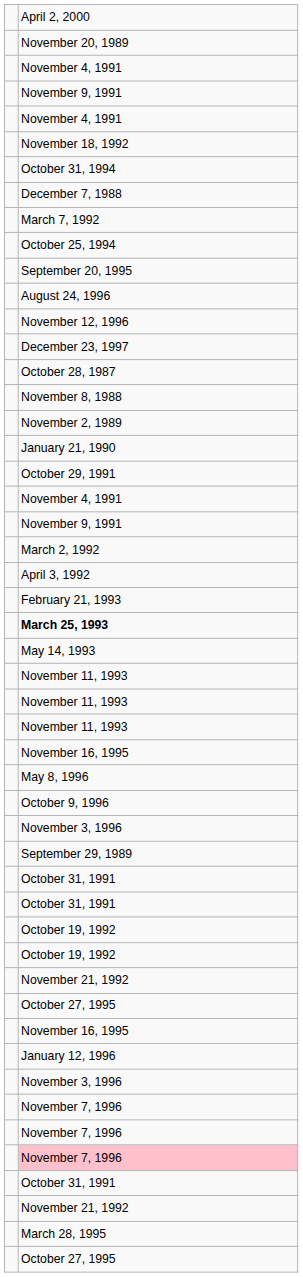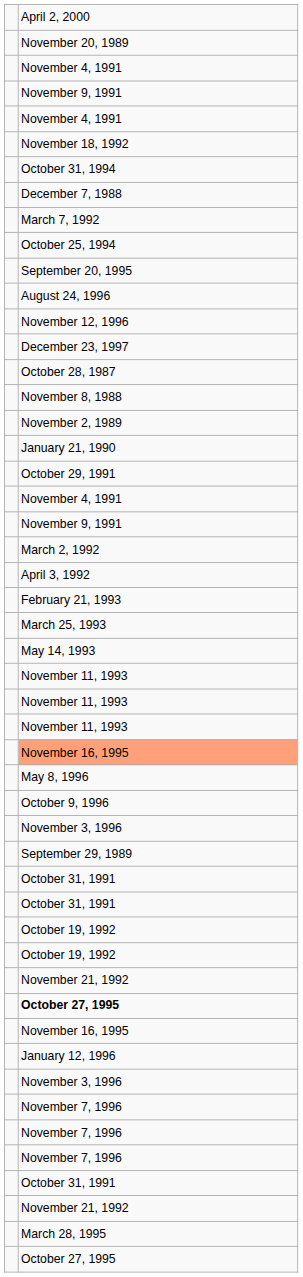(65, 625) bold -> (64, 625) normal
(75, 752) no background -> (75, 752) lightsalmon background
(68, 1005) normal -> (70, 1005) bold
(71, 1157) pink background -> (71, 1157) no background
